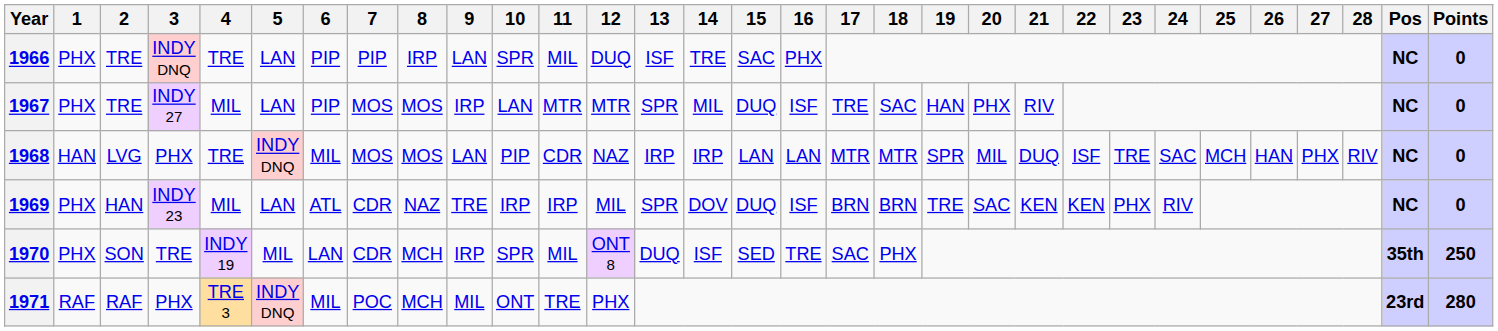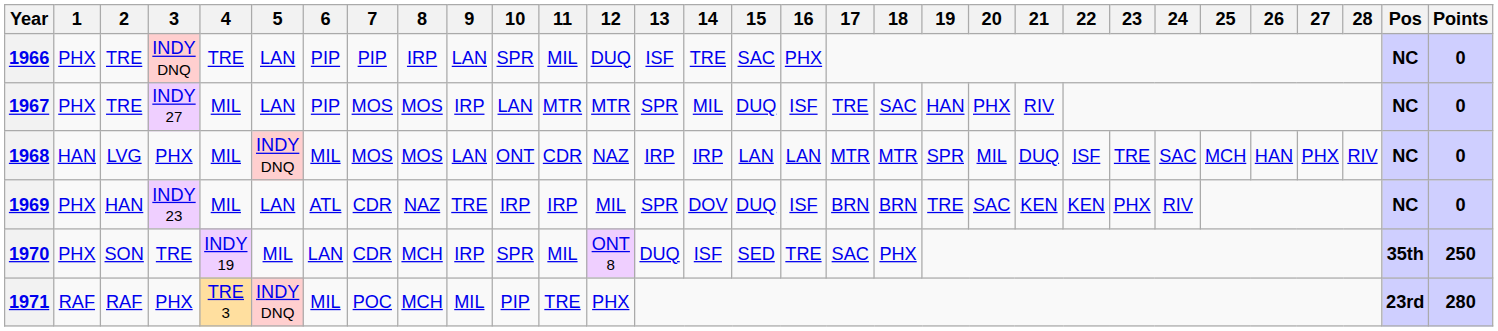(226, 156) TRE -> (226, 156) MIL
(515, 156) PIP -> (515, 156) ONT
(515, 302) ONT -> (515, 302) PIP
